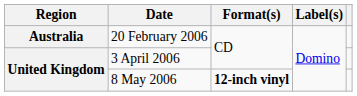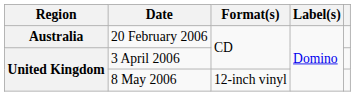(252, 79) bold -> (250, 79) normal
